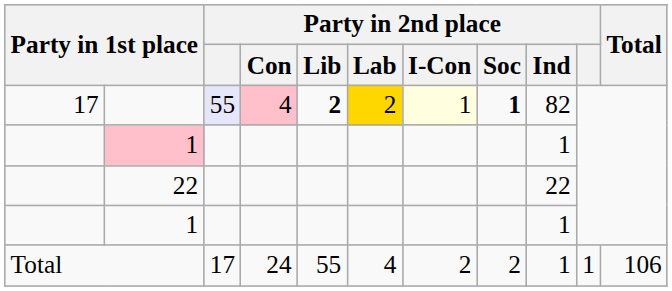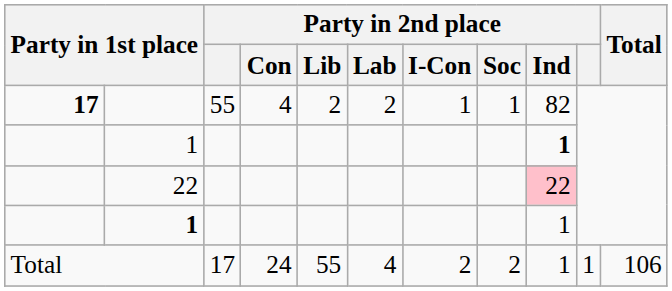(86, 104) normal -> (86, 104) bold
(222, 104) lavender background -> (222, 104) no background
(285, 104) pink background -> (285, 104) no background
(335, 104) bold -> (335, 104) normal
(390, 104) gold background -> (390, 104) no background
(465, 104) lightyellow background -> (465, 104) no background
(515, 104) bold -> (515, 104) normal
(192, 144) pink background -> (192, 144) no background
(564, 144) normal -> (564, 144) bold
(558, 184) no background -> (558, 184) pink background
(192, 225) normal -> (192, 225) bold
